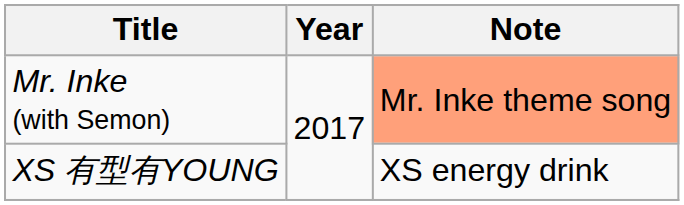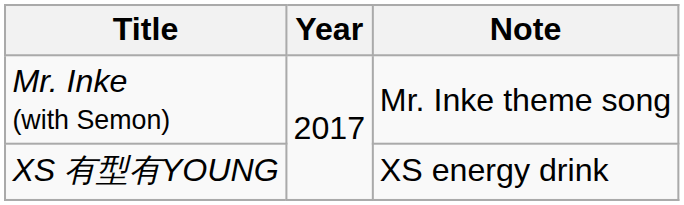(526, 99) lightsalmon background -> (526, 99) no background
